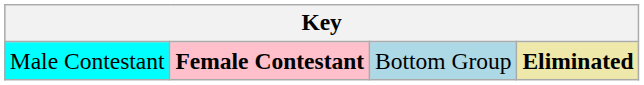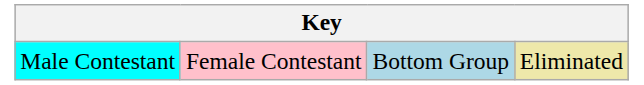(270, 60) bold -> (274, 60) normal
(578, 60) bold -> (571, 60) normal
